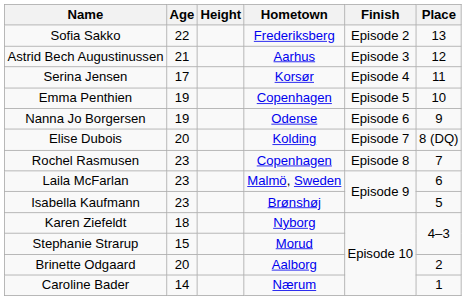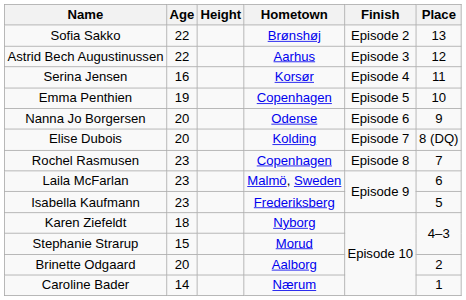(294, 35) Frederiksberg -> (294, 35) Brønshøj
(182, 56) 21 -> (182, 56) 22
(182, 77) 17 -> (182, 77) 16
(182, 118) 19 -> (182, 118) 20
(294, 202) Brønshøj -> (294, 202) Frederiksberg
